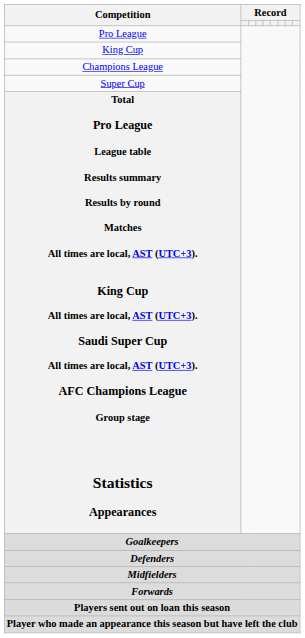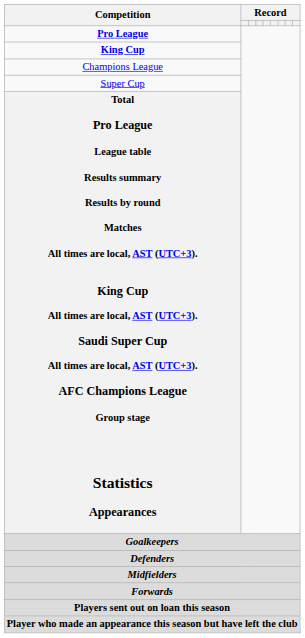(123, 34) normal -> (123, 34) bold
(123, 50) normal -> (123, 50) bold
